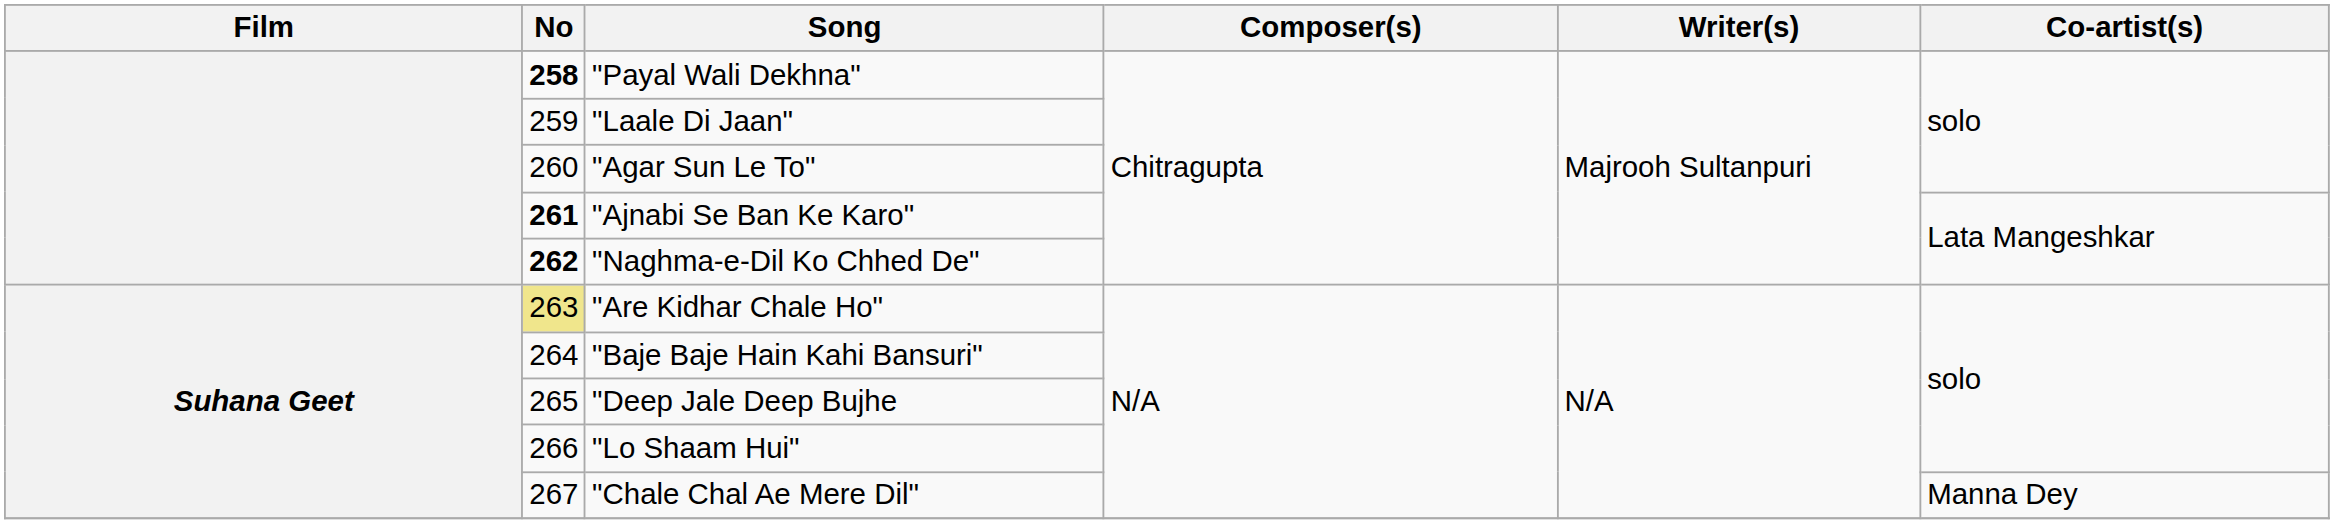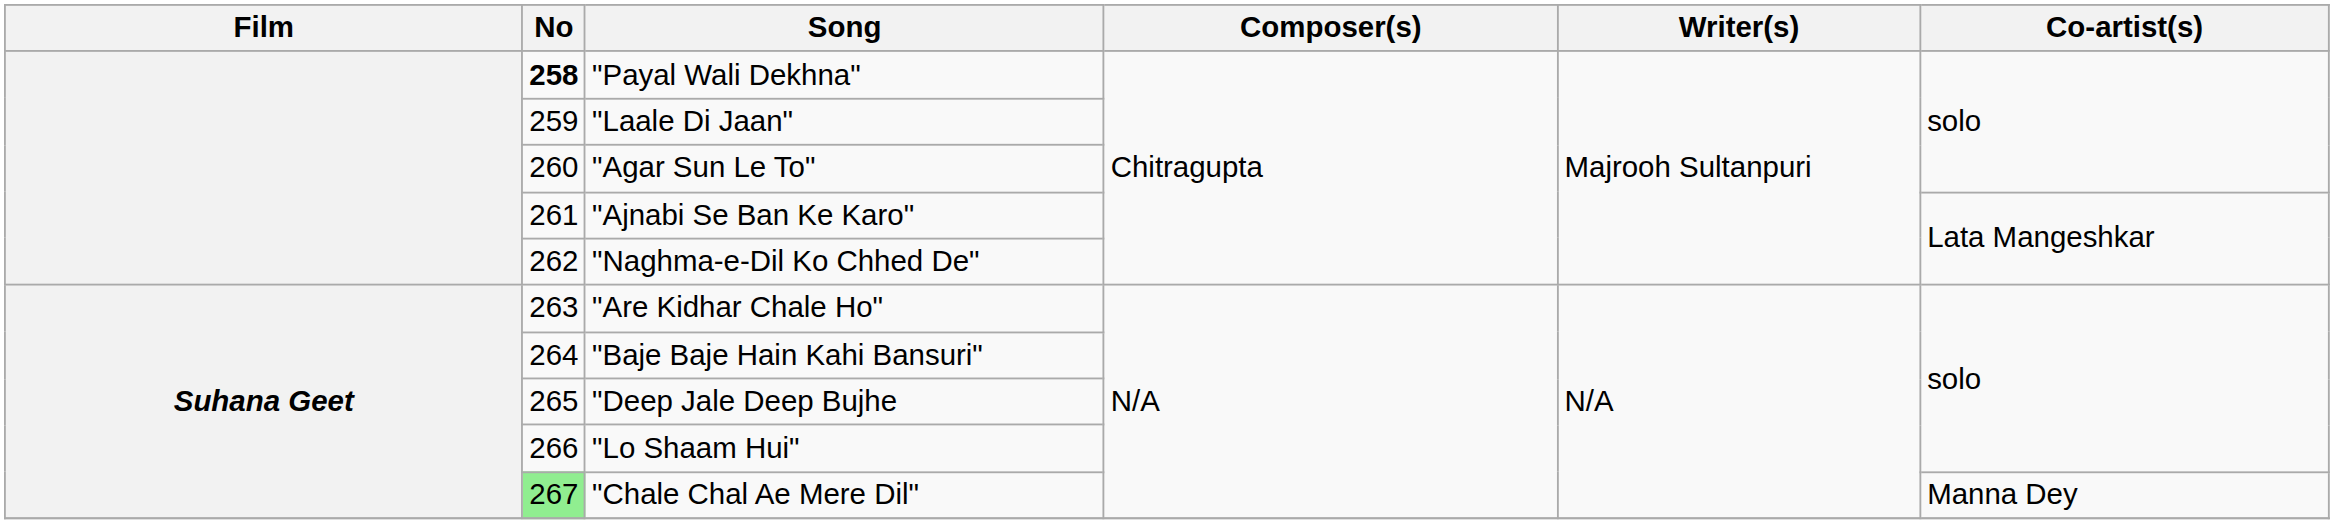(554, 214) bold -> (554, 214) normal
(554, 261) bold -> (554, 261) normal
(554, 307) khaki background -> (554, 307) no background
(554, 494) no background -> (554, 494) lightgreen background
